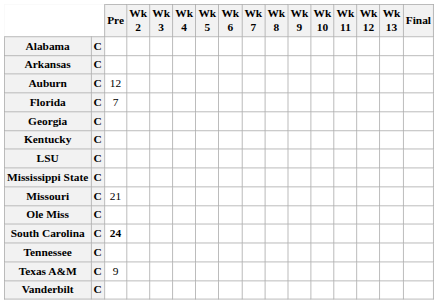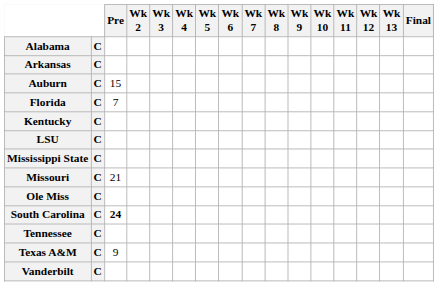(116, 83) 12 -> (116, 83) 15
- row: (48, 121)
